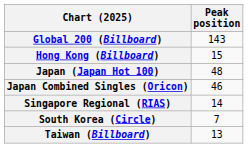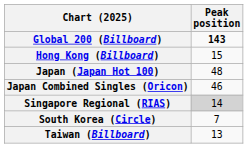(217, 39) normal -> (217, 39) bold
(217, 103) no background -> (217, 103) lightgrey background
